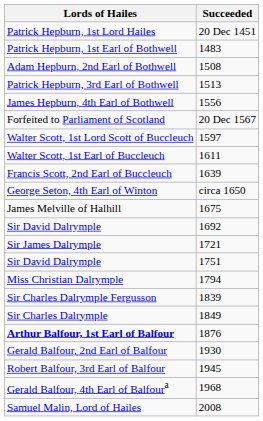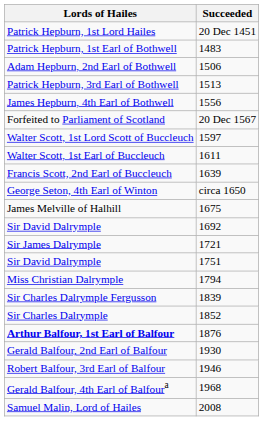(210, 66) 1508 -> (210, 66) 1506
(210, 315) 1849 -> (210, 315) 1852
(210, 368) 1945 -> (210, 368) 1946
